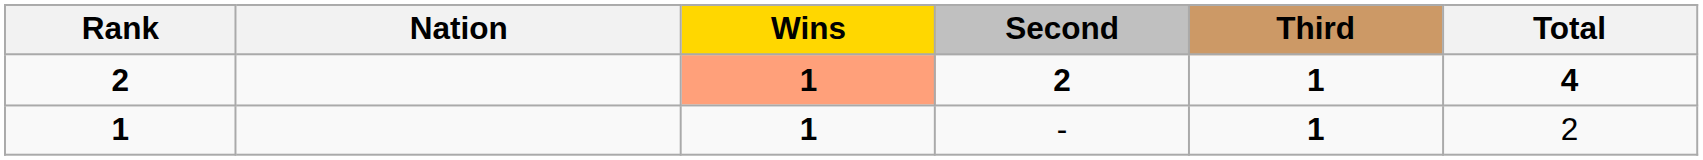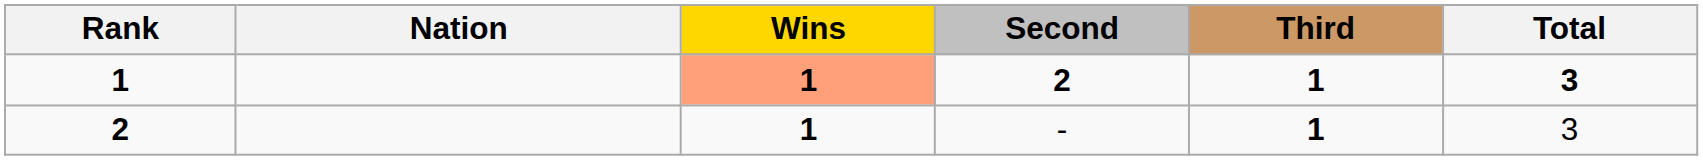(120, 79) 2 -> (120, 79) 1
(1569, 79) 4 -> (1569, 79) 3
(120, 129) 1 -> (120, 129) 2
(1569, 129) 2 -> (1569, 129) 3
